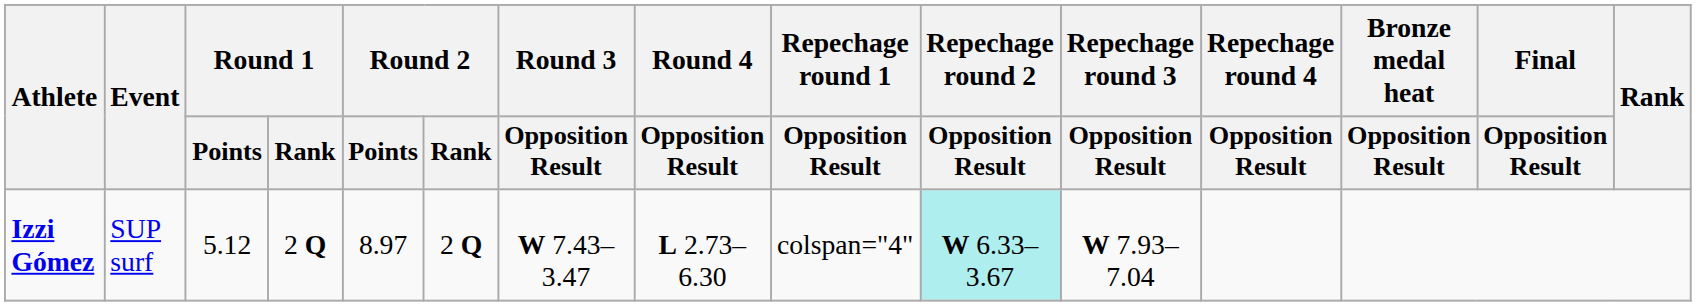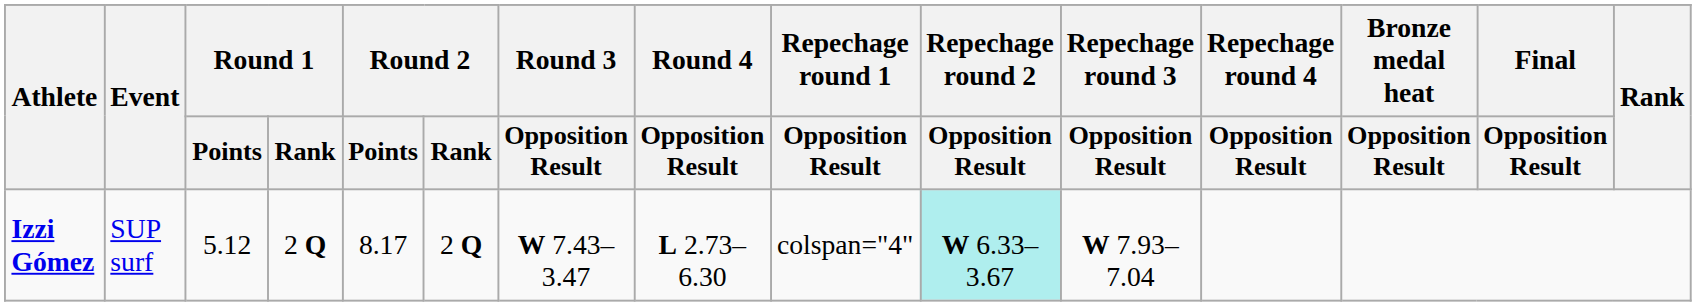(383, 245) 8.97 -> (383, 245) 8.17
